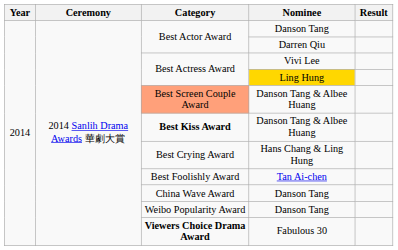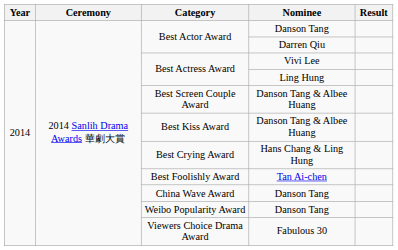(302, 77) gold background -> (302, 77) no background
(195, 99) lightsalmon background -> (195, 99) no background
(195, 127) bold -> (195, 127) normal
(195, 231) bold -> (195, 231) normal
